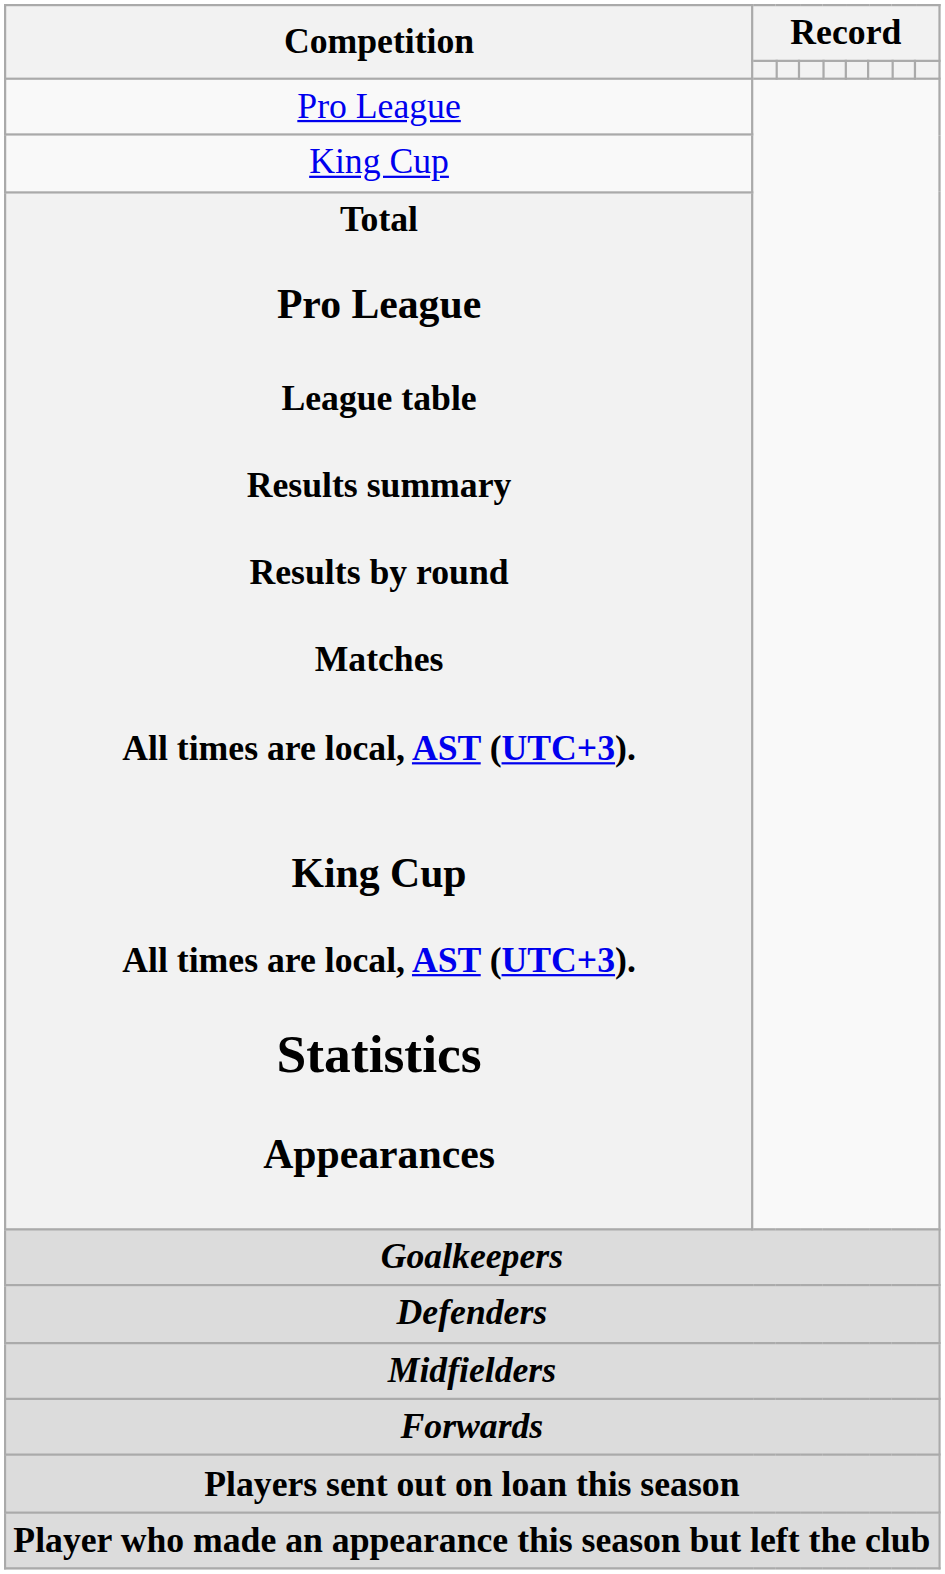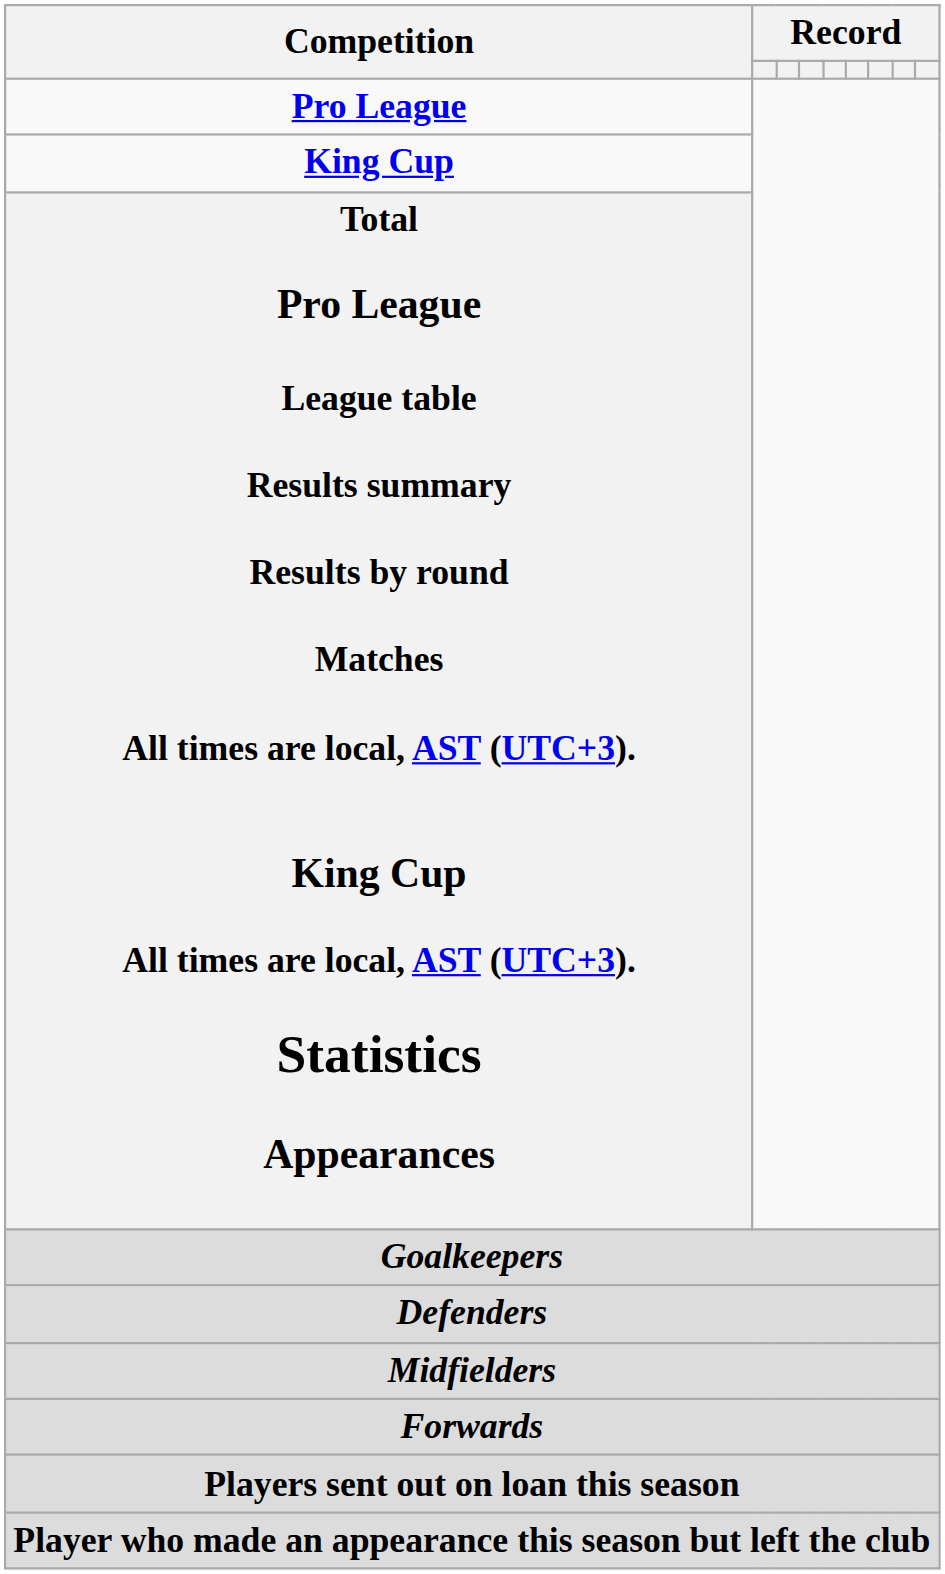(379, 105) normal -> (379, 105) bold
(379, 162) normal -> (379, 162) bold
